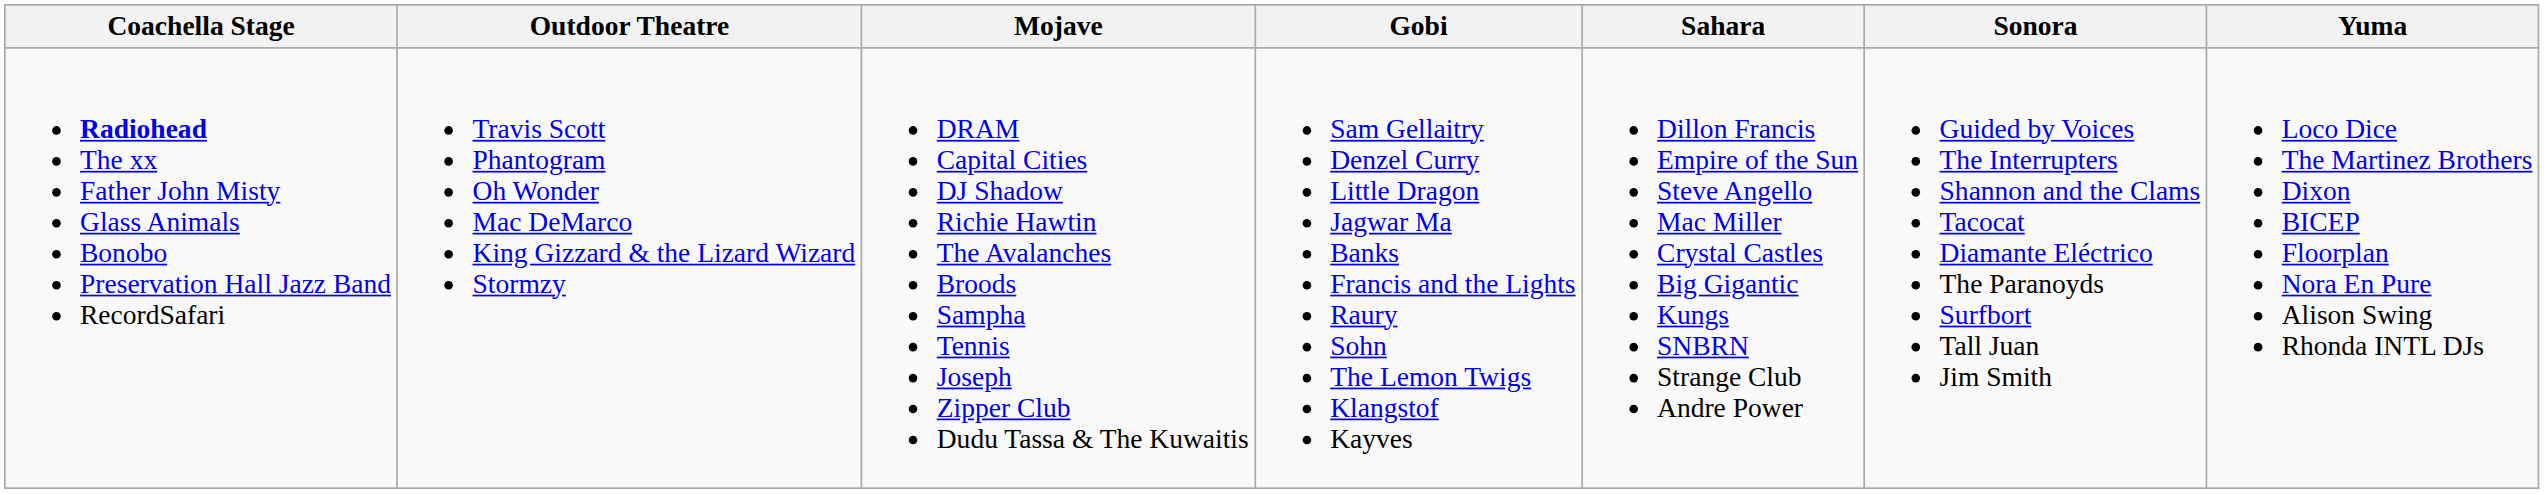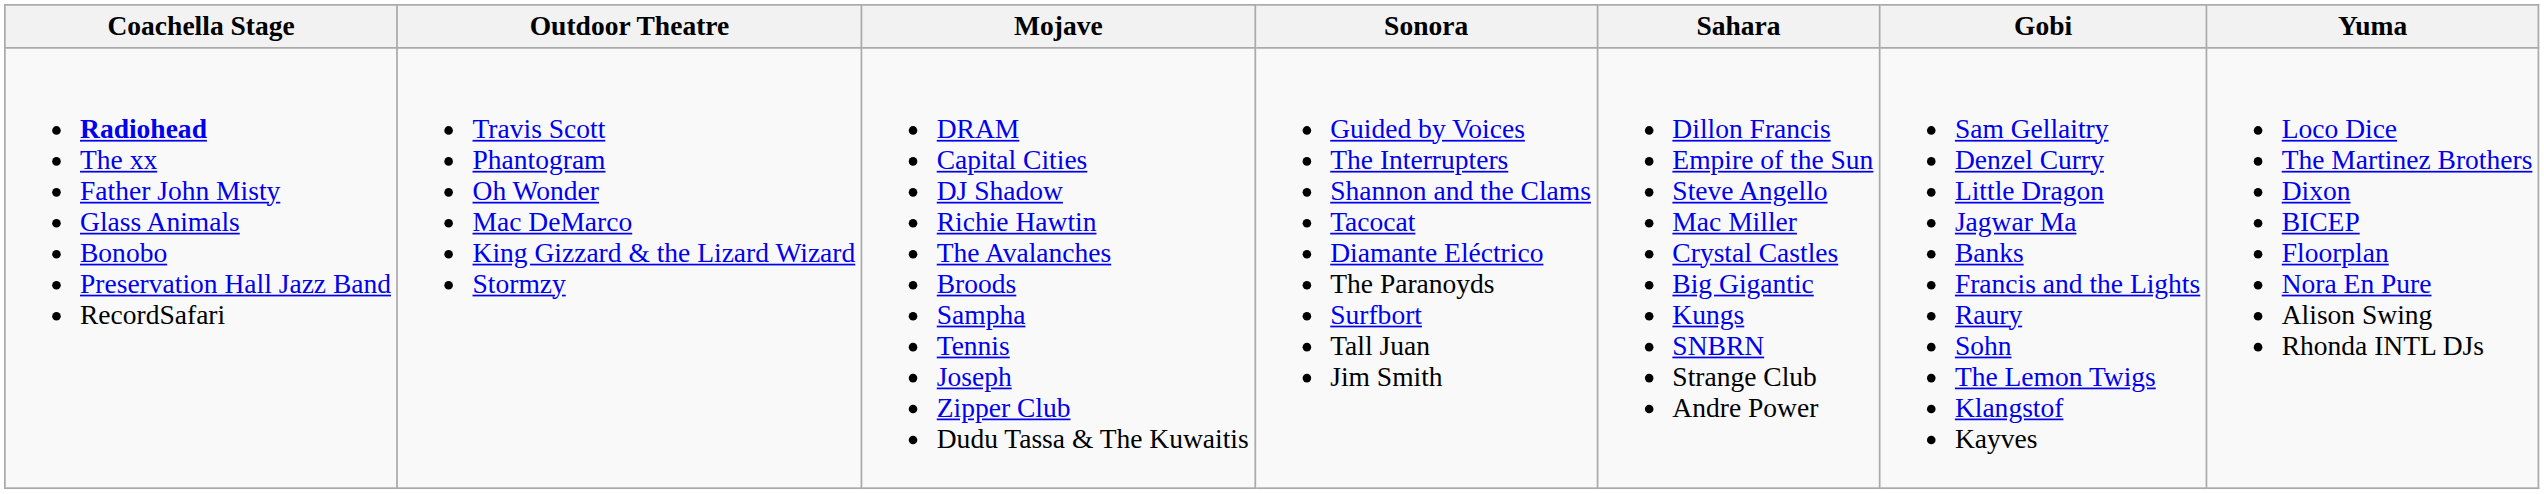columns swapped: (1418, 26) <-> (2035, 26)
